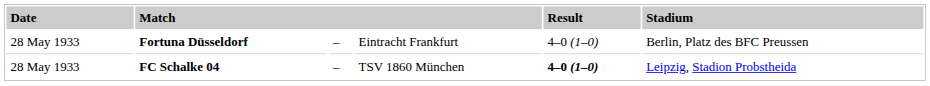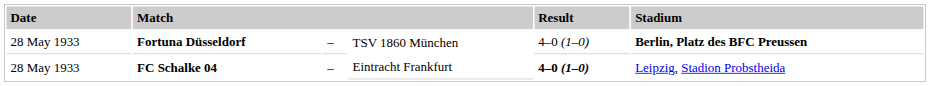(408, 42) Eintracht Frankfurt -> (405, 42) TSV 1860 München
(727, 42) normal -> (721, 42) bold
(411, 67) TSV 1860 München -> (402, 67) Eintracht Frankfurt
